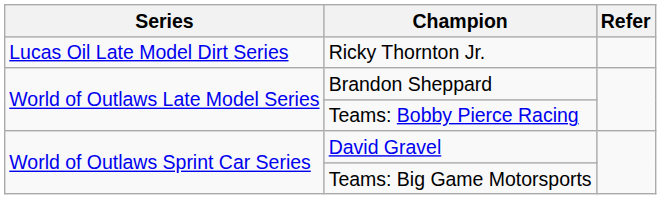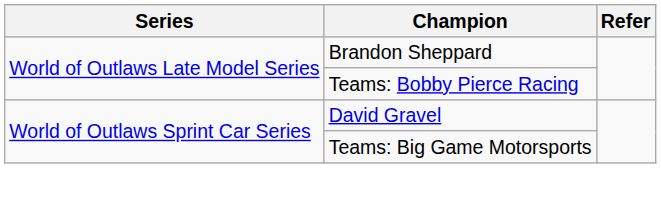- row: (407, 52)
